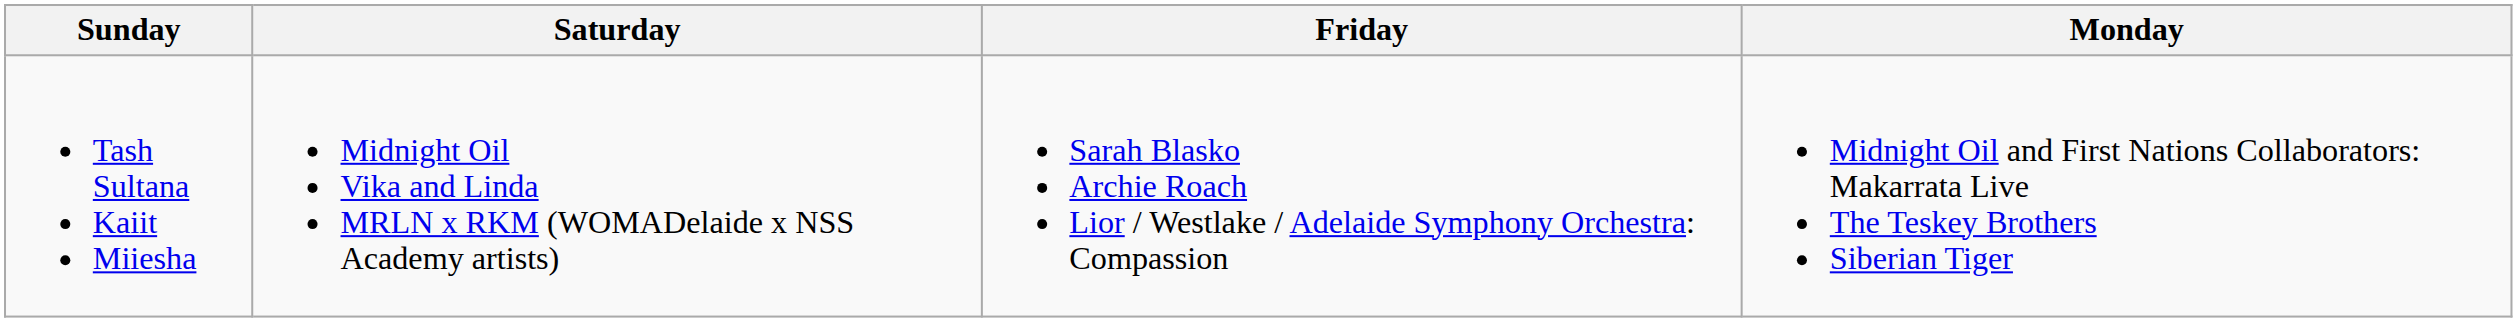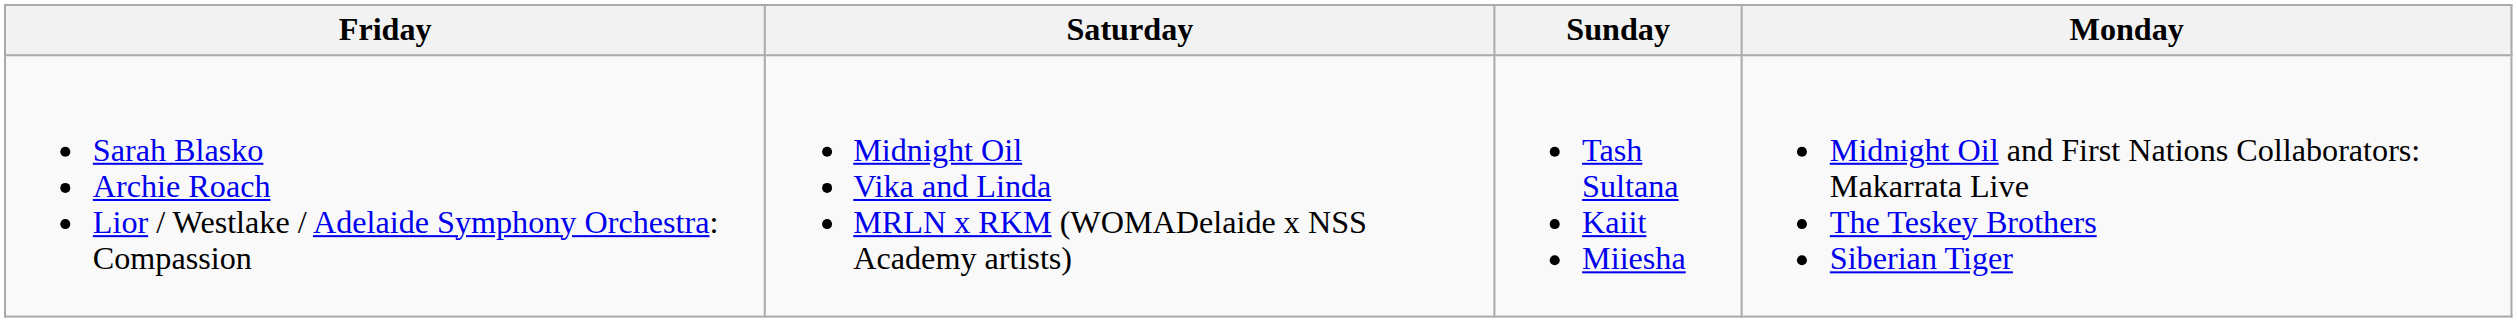columns swapped: (1362, 30) <-> (129, 30)
